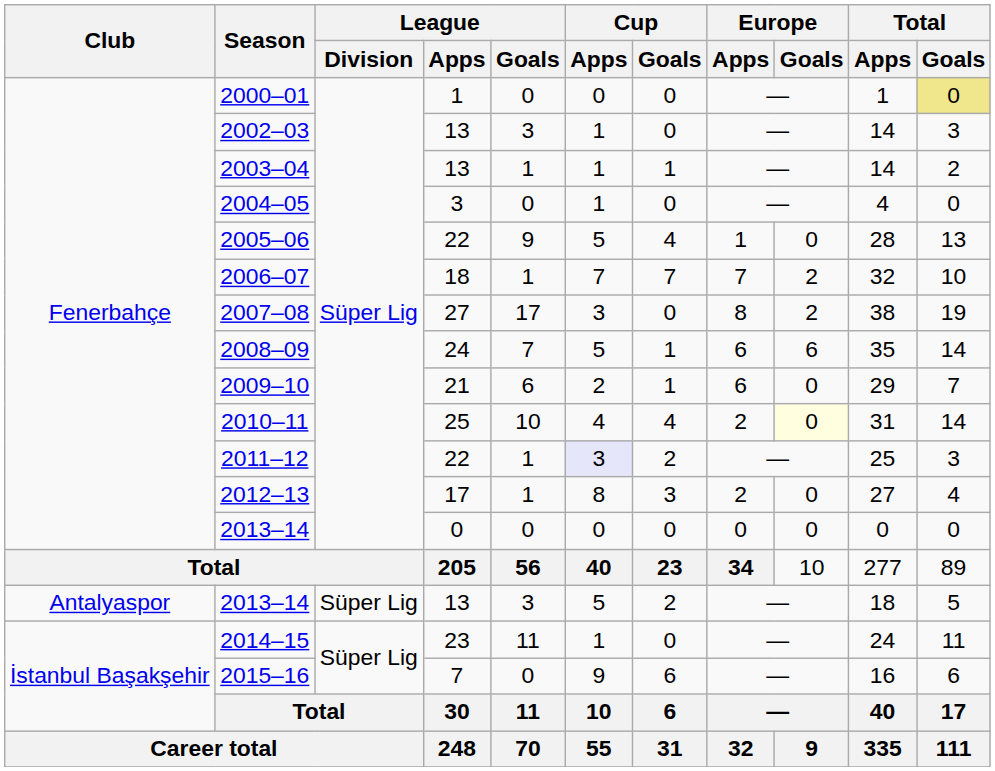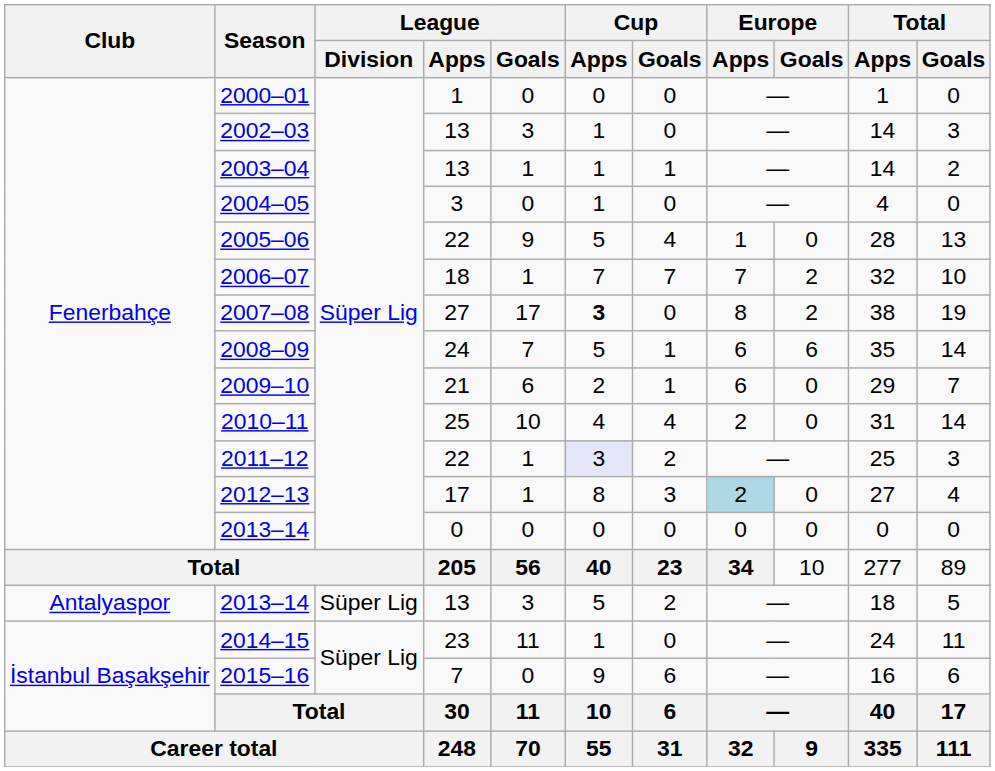(954, 95) khaki background -> (954, 95) no background
(599, 312) normal -> (599, 312) bold
(812, 421) lightyellow background -> (812, 421) no background
(741, 494) no background -> (741, 494) lightblue background
